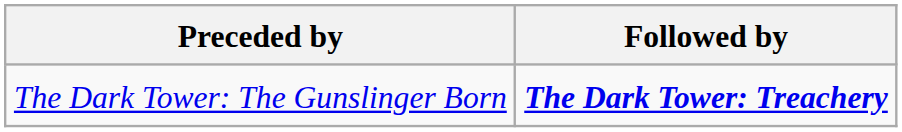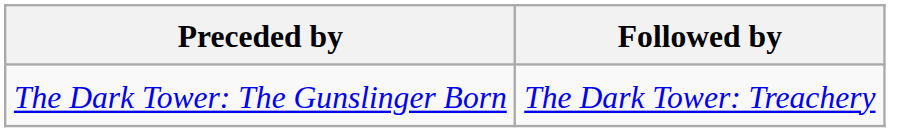(706, 94) bold -> (700, 97) normal
